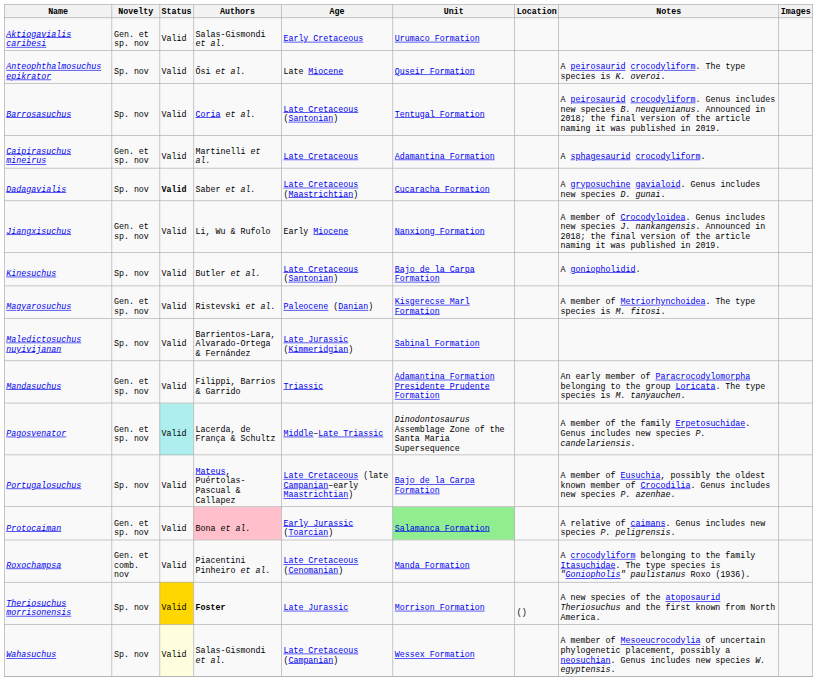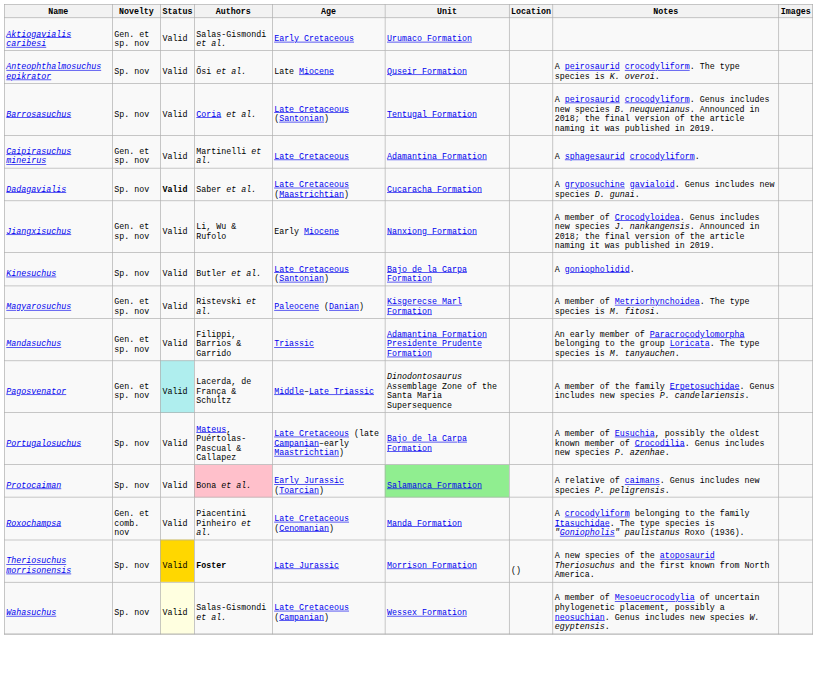- row: (44, 344)
(131, 528) Gen. et sp. nov -> (132, 486) Sp. nov
